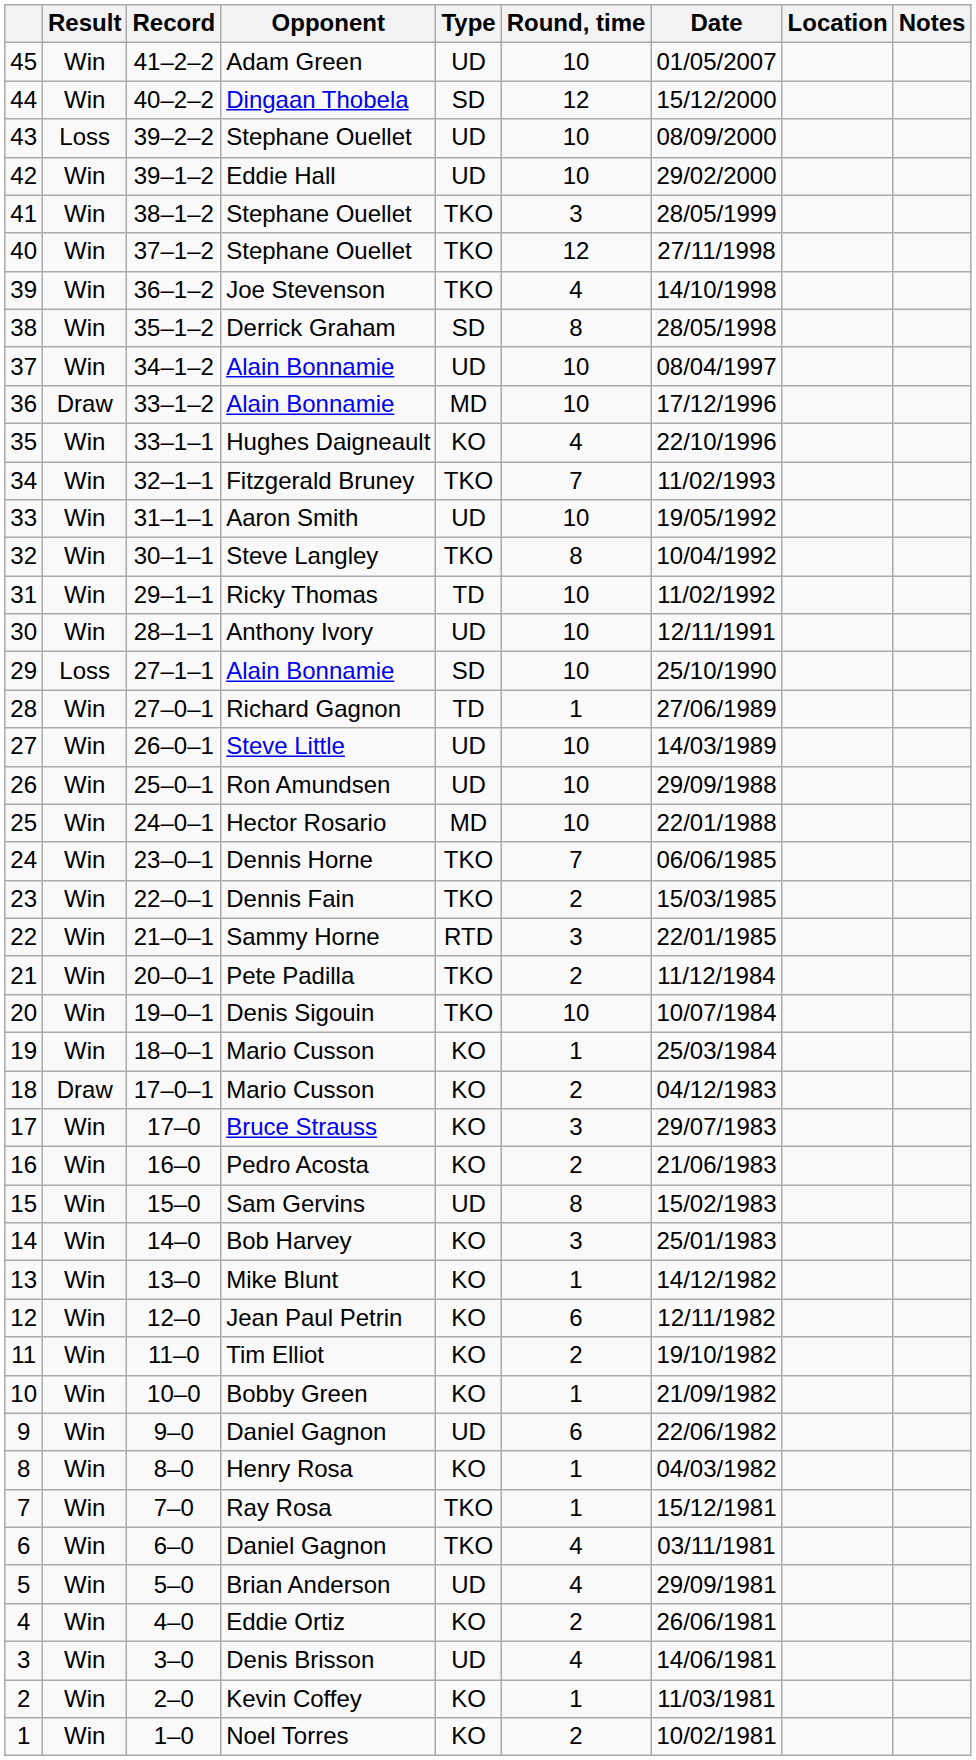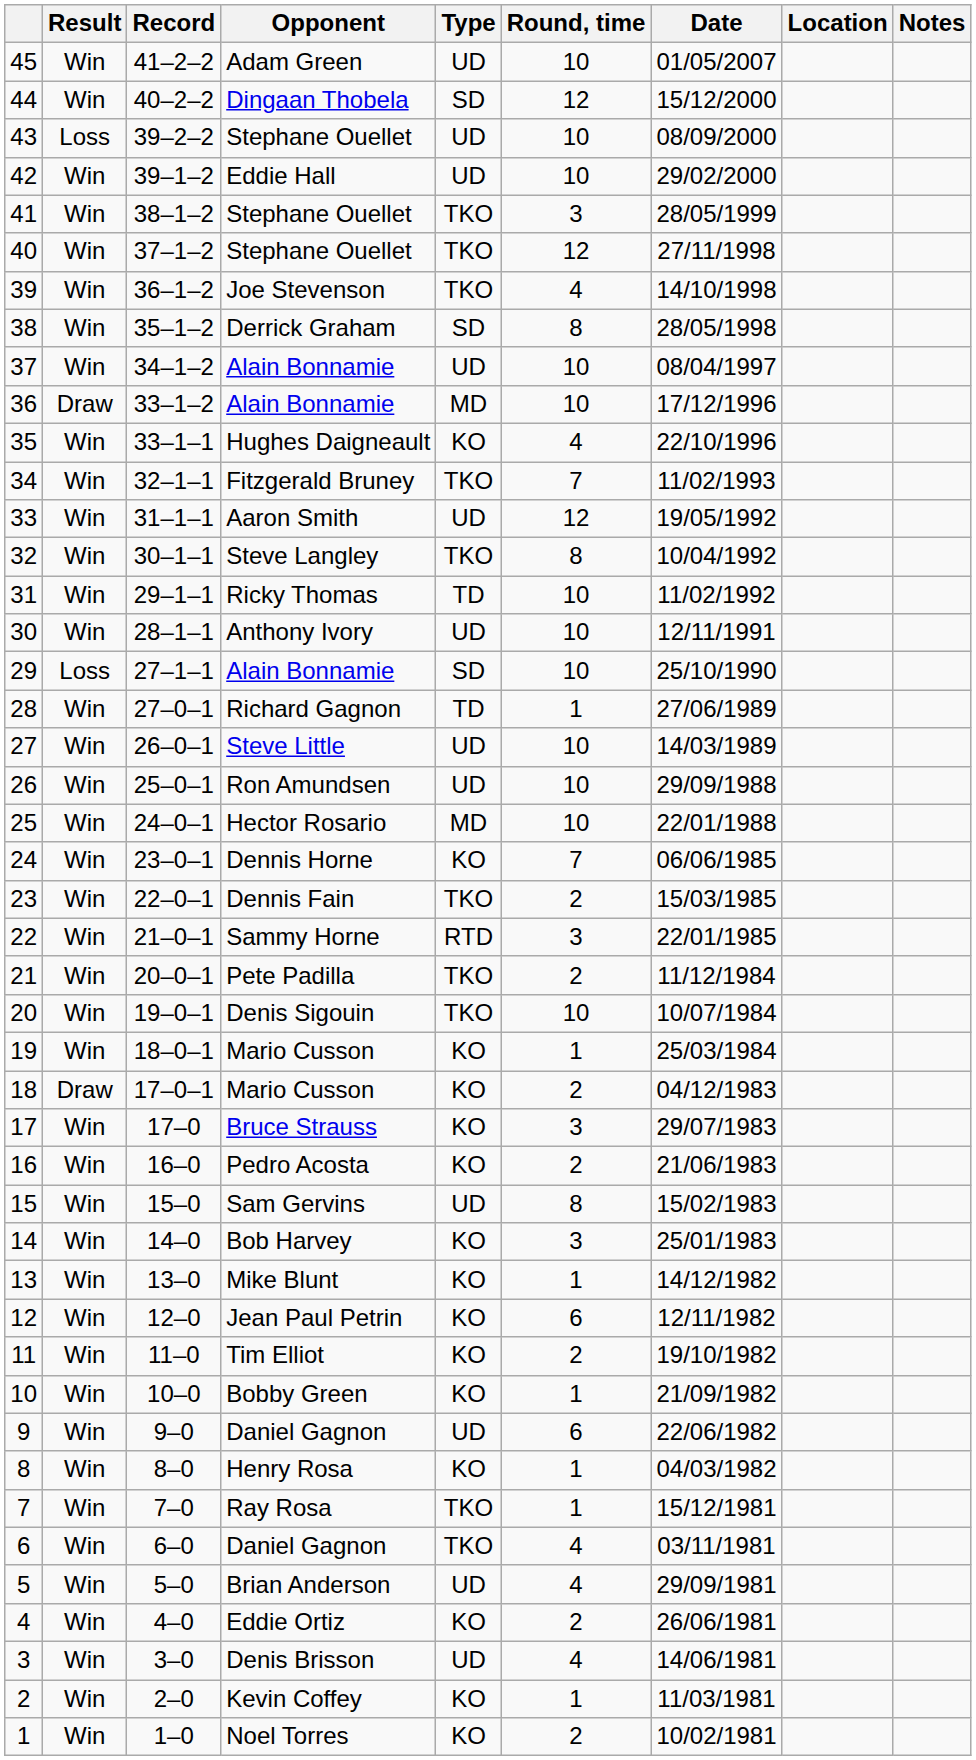(576, 518) 10 -> (576, 518) 12
(469, 860) TKO -> (469, 860) KO
